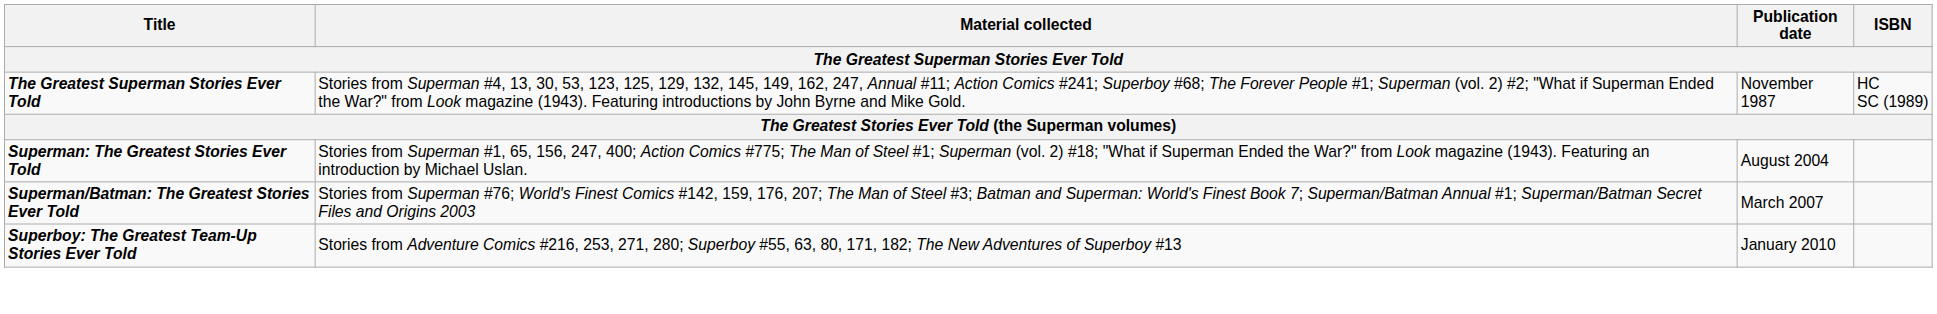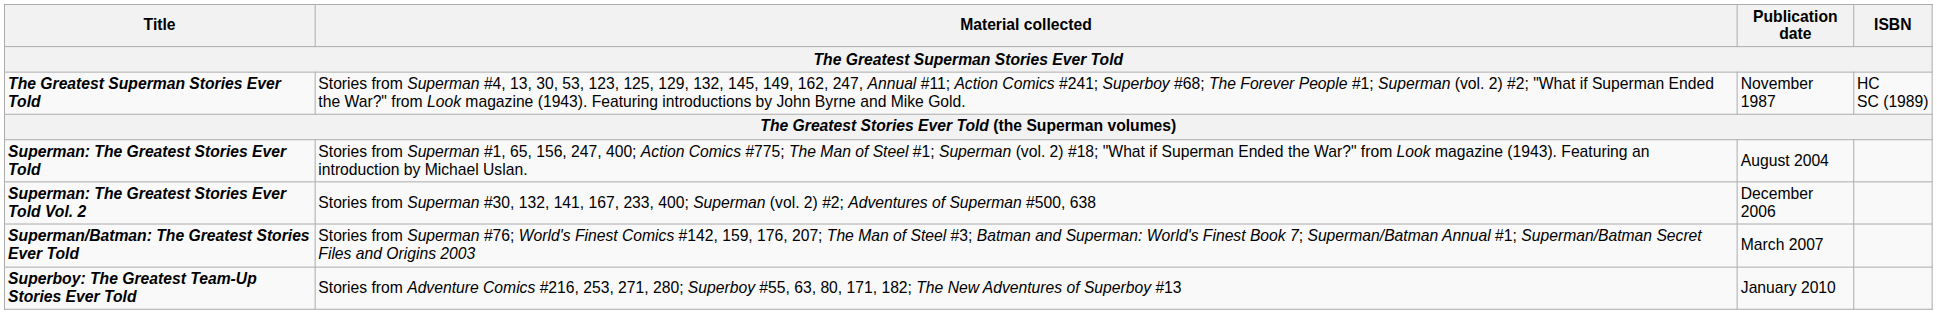+ row: (147, 203)
